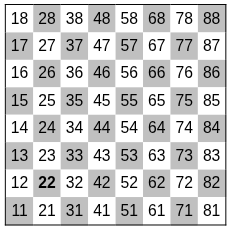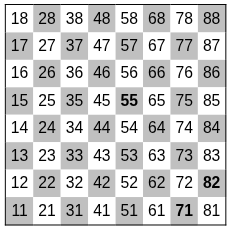(129, 101) normal -> (129, 101) bold
(47, 183) bold -> (47, 183) normal
(212, 183) normal -> (212, 183) bold
(184, 210) normal -> (184, 210) bold
